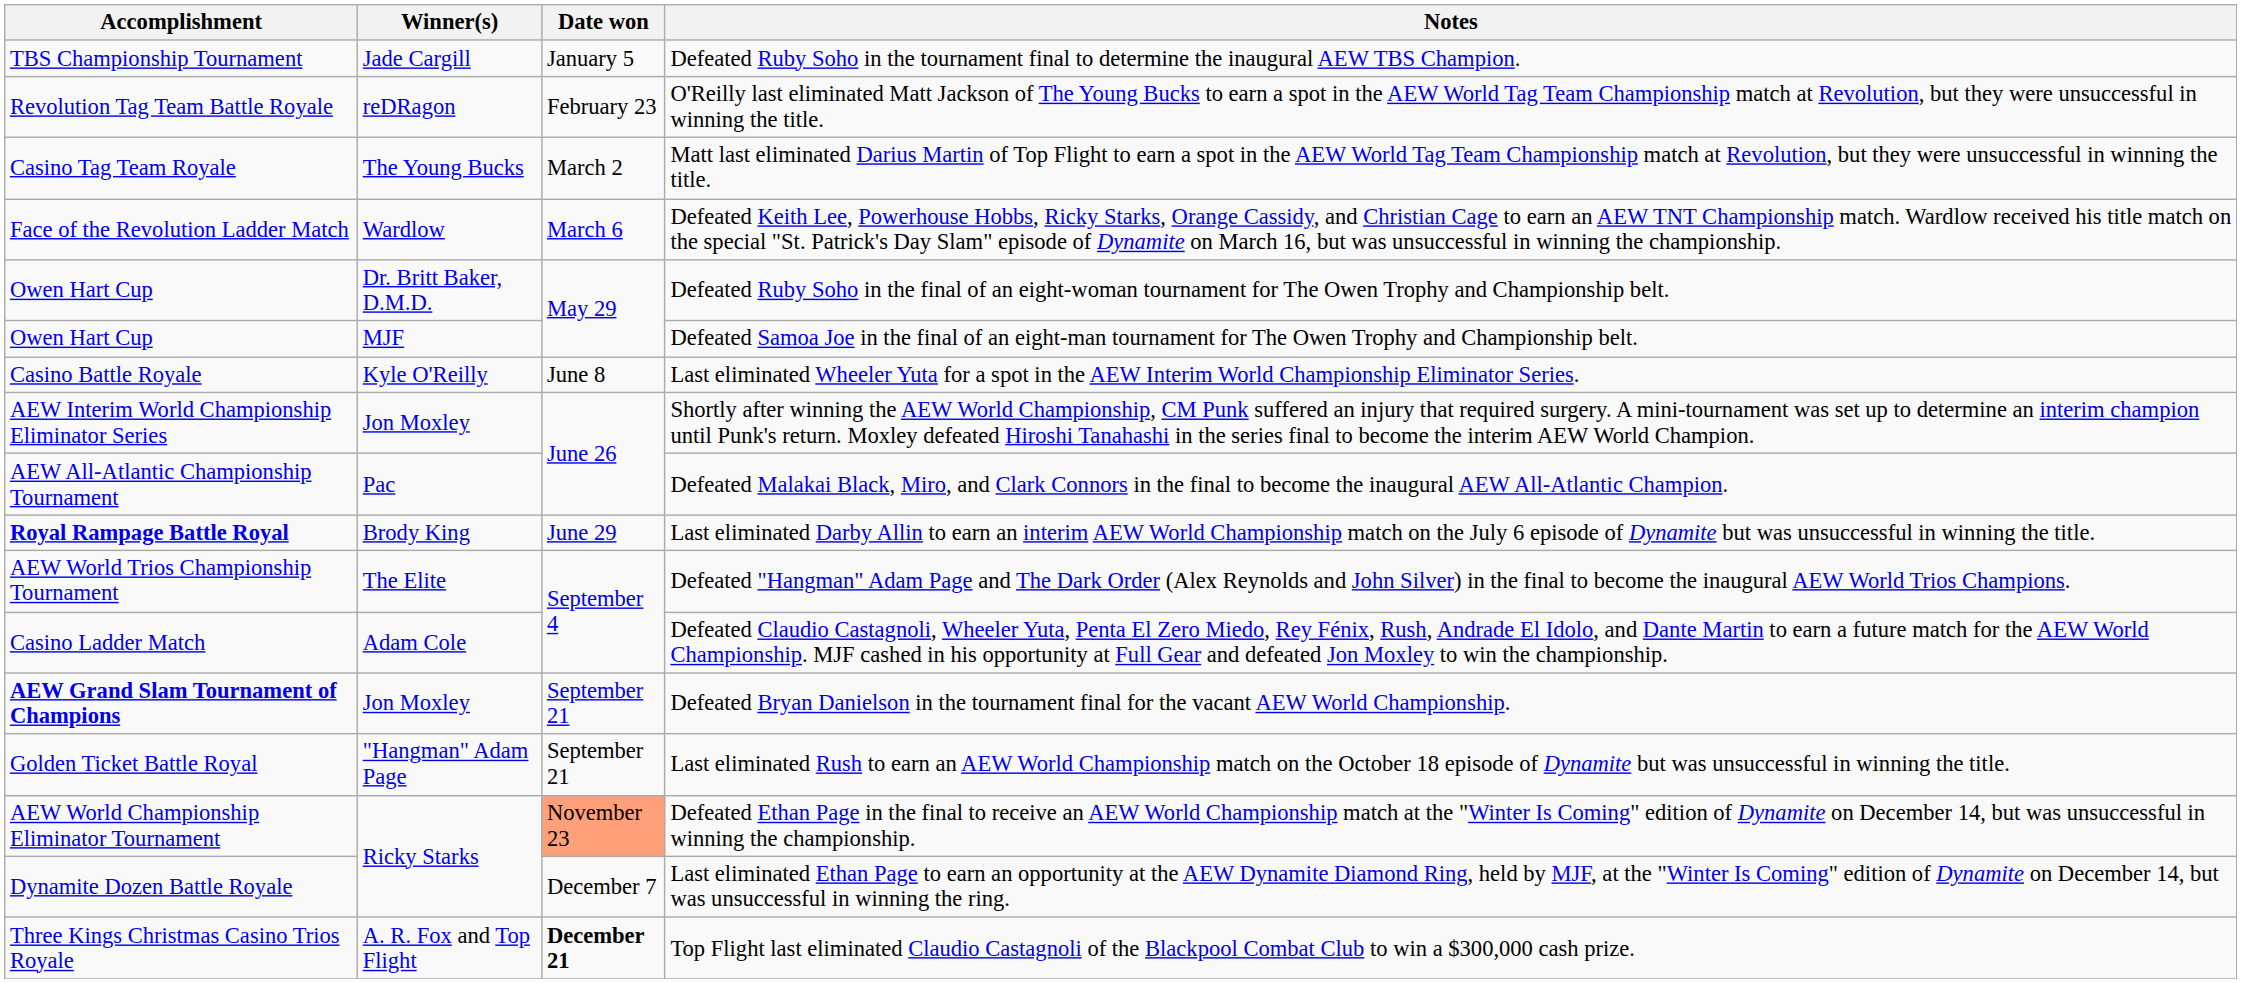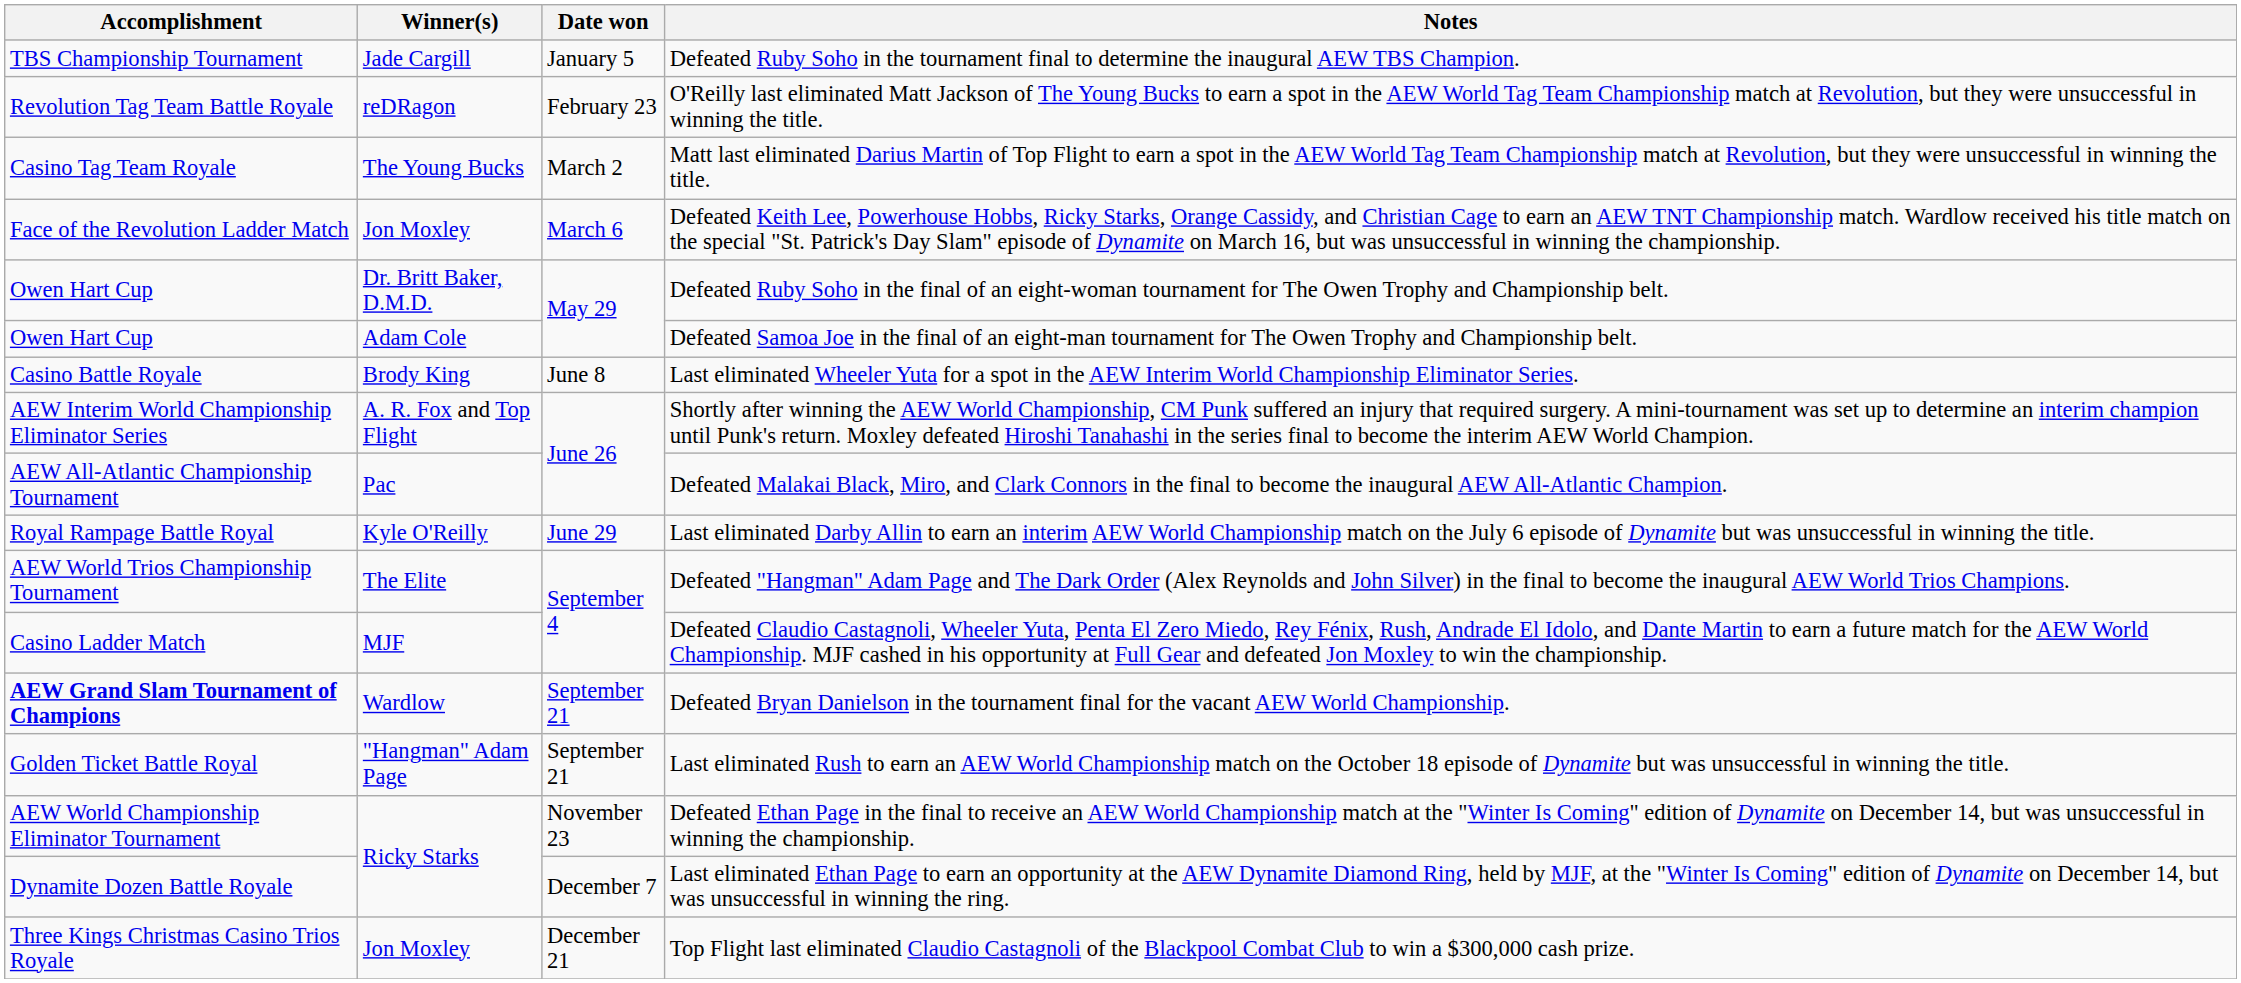(404, 228) Wardlow -> (416, 228) Jon Moxley
(383, 338) MJF -> (415, 338) Adam Cole
(425, 374) Kyle O'Reilly -> (416, 374) Brody King
(416, 422) Jon Moxley -> (446, 422) A. R. Fox and Top Flight
(149, 532) bold -> (142, 532) normal
(416, 532) Brody King -> (425, 532) Kyle O'Reilly
(414, 642) Adam Cole -> (384, 642) MJF
(416, 703) Jon Moxley -> (404, 703) Wardlow
(595, 825) lightsalmon background -> (595, 825) no background
(446, 947) A. R. Fox and Top Flight -> (416, 947) Jon Moxley
(596, 947) bold -> (593, 947) normal
